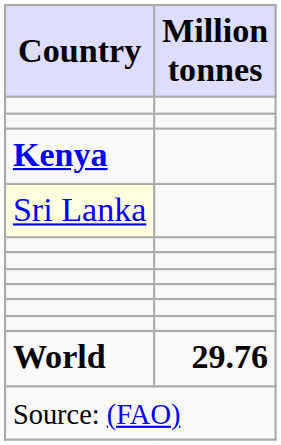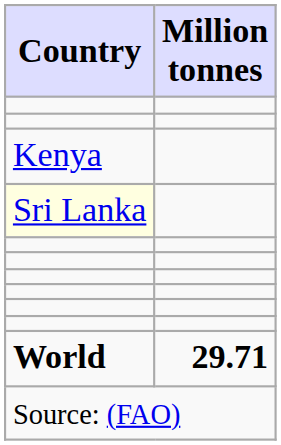(60, 155) bold -> (57, 155) normal
(230, 357) 29.76 -> (230, 357) 29.71
